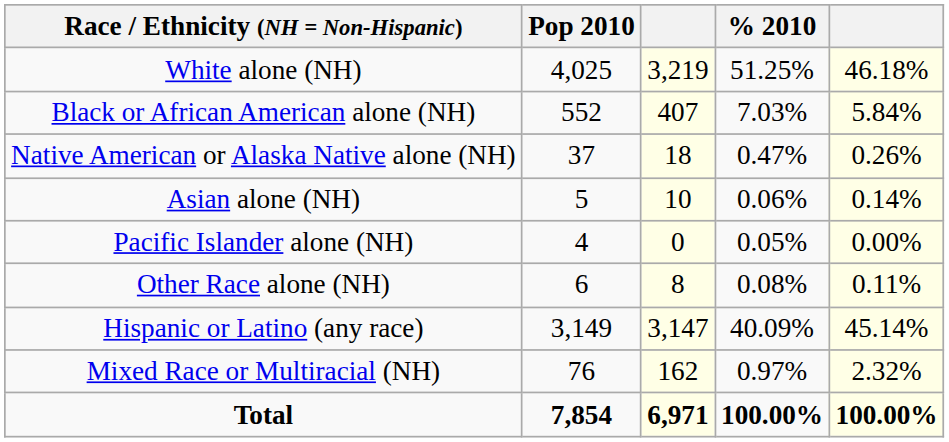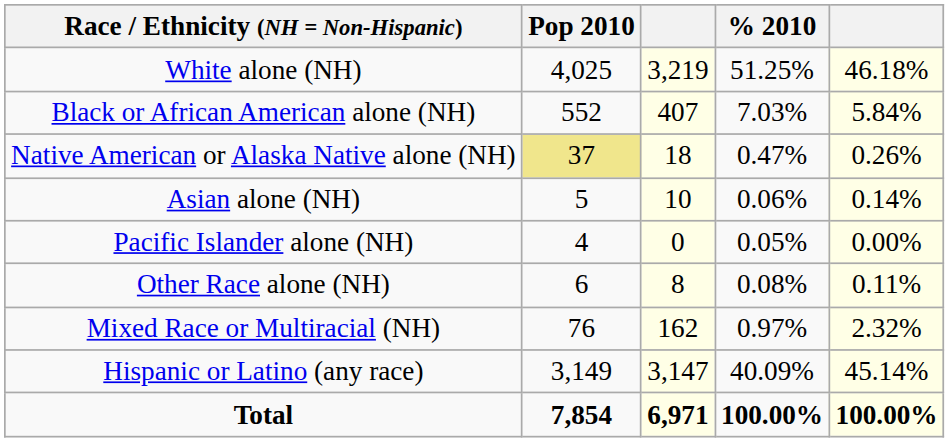(581, 155) no background -> (581, 155) khaki background
rows swapped: (263, 371) <-> (263, 328)
